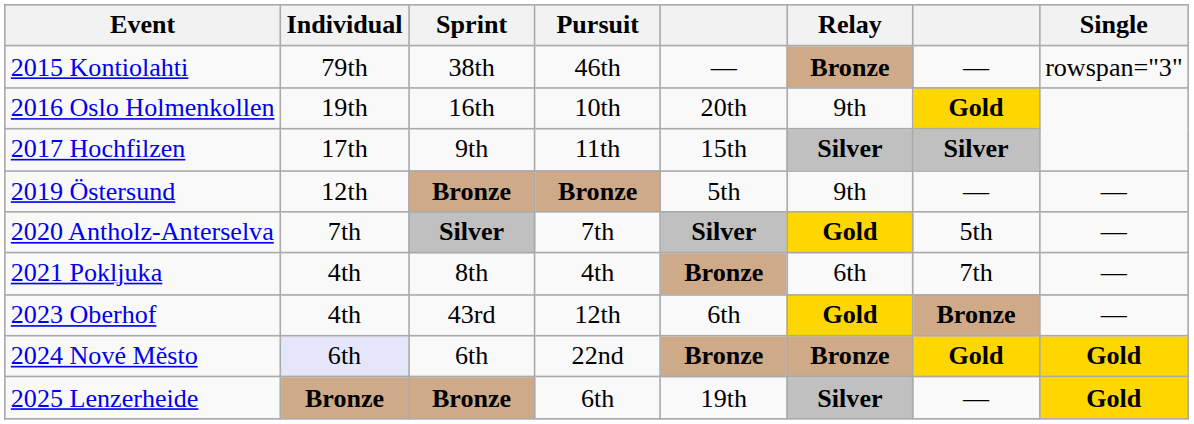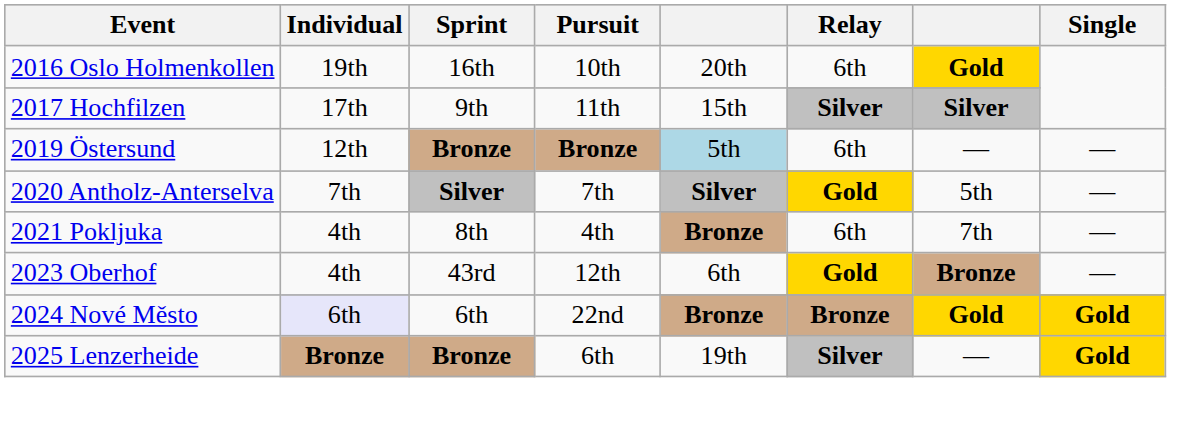- row: (100, 66)
(850, 107) 9th -> (850, 66) 6th
(724, 190) no background -> (724, 149) lightblue background
(850, 190) 9th -> (850, 149) 6th
